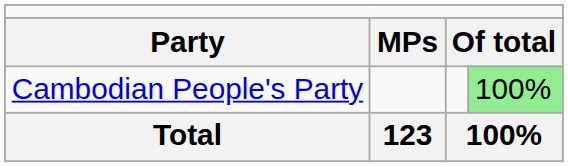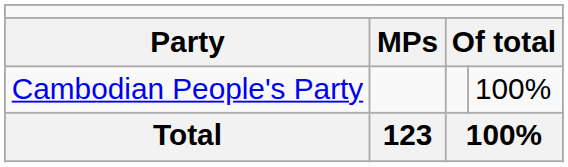(513, 89) lightgreen background -> (513, 89) no background
